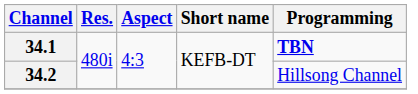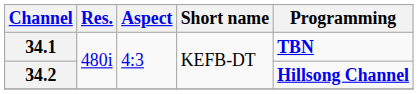(340, 74) normal -> (343, 74) bold
